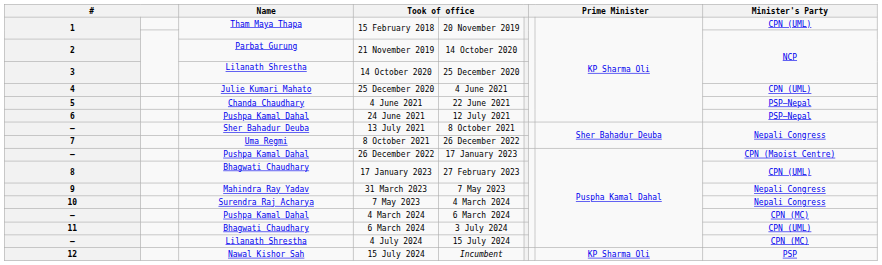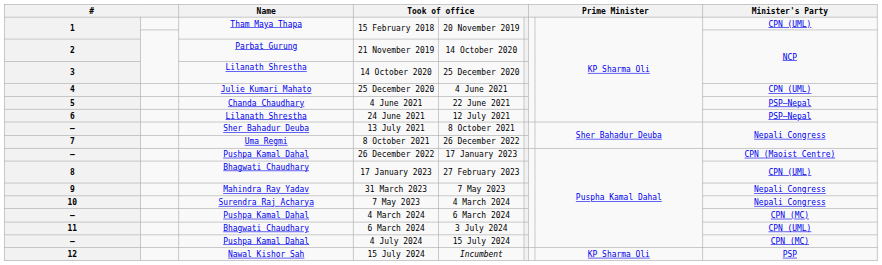(266, 116) Pushpa Kamal Dahal -> (266, 116) Lilanath Shrestha
(266, 241) Lilanath Shrestha -> (266, 241) Pushpa Kamal Dahal
